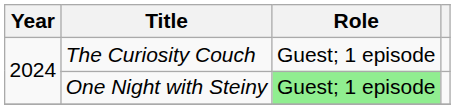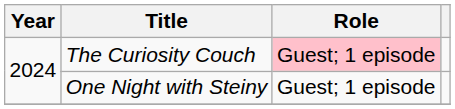(356, 54) no background -> (356, 54) pink background
(356, 87) lightgreen background -> (356, 87) no background
